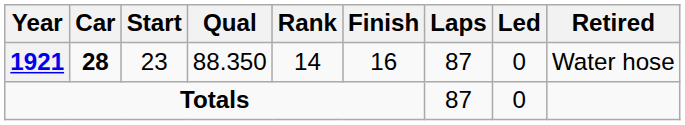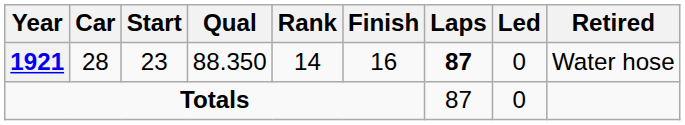(95, 61) bold -> (95, 61) normal
(459, 61) normal -> (459, 61) bold
